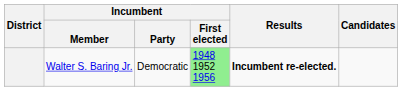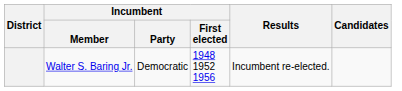(204, 67) lightgreen background -> (204, 67) no background
(284, 67) bold -> (281, 67) normal
